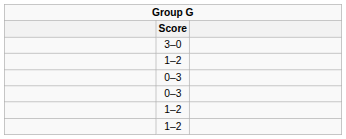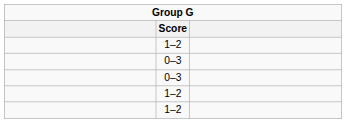- row: (80, 45)
